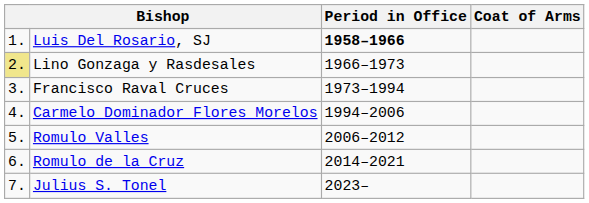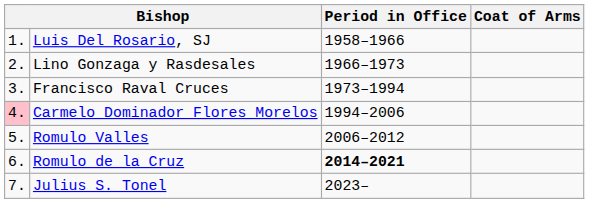(365, 41) bold -> (365, 41) normal
(17, 65) khaki background -> (17, 65) no background
(17, 113) no background -> (17, 113) pink background
(365, 162) normal -> (365, 162) bold
